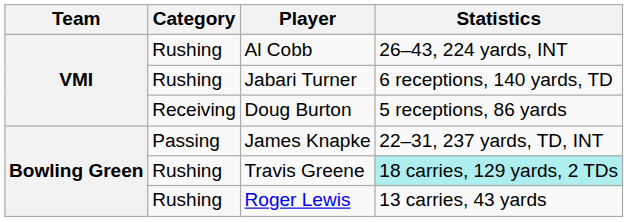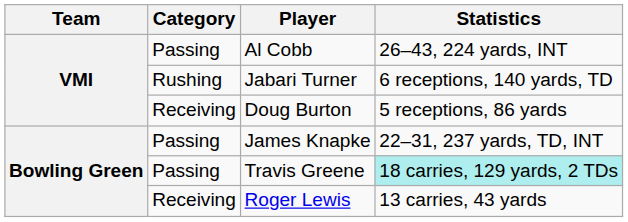(187, 49) Rushing -> (186, 49) Passing
(187, 170) Rushing -> (186, 170) Passing
(187, 200) Rushing -> (194, 200) Receiving
